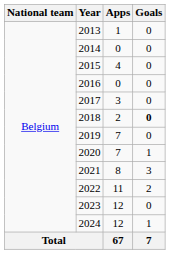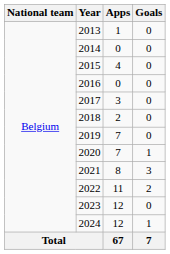(149, 118) bold -> (149, 118) normal
